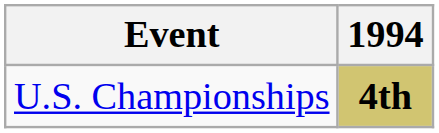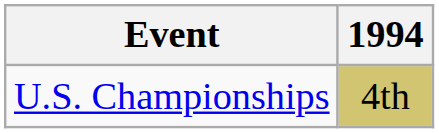(385, 95) bold -> (385, 95) normal
